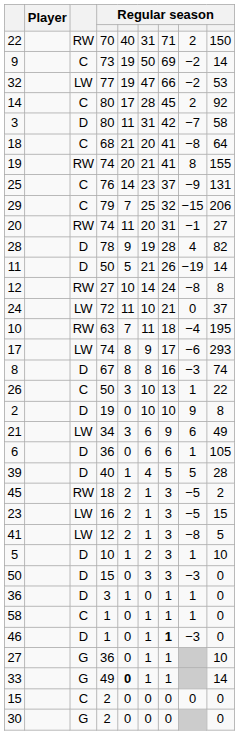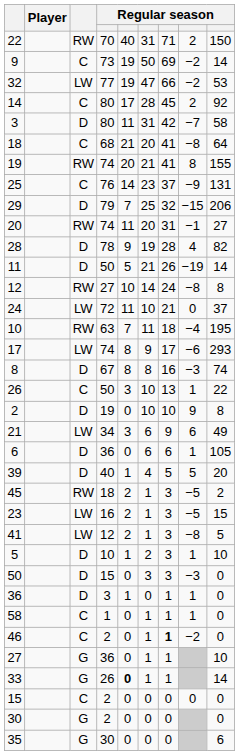(83, 205) C -> (83, 205) D
(220, 472) 28 -> (220, 472) 20
(83, 637) D -> (83, 637) C
(107, 637) 1 -> (107, 637) 2
(193, 637) −3 -> (193, 637) −2
(107, 678) 49 -> (107, 678) 26
+ row: (15, 740)
